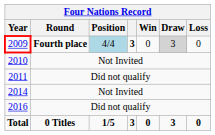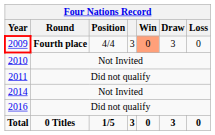(108, 44) lightblue background -> (108, 44) no background
(132, 44) bold -> (132, 44) normal
(148, 44) no background -> (148, 44) lightsalmon background
(173, 44) lightgrey background -> (173, 44) no background
